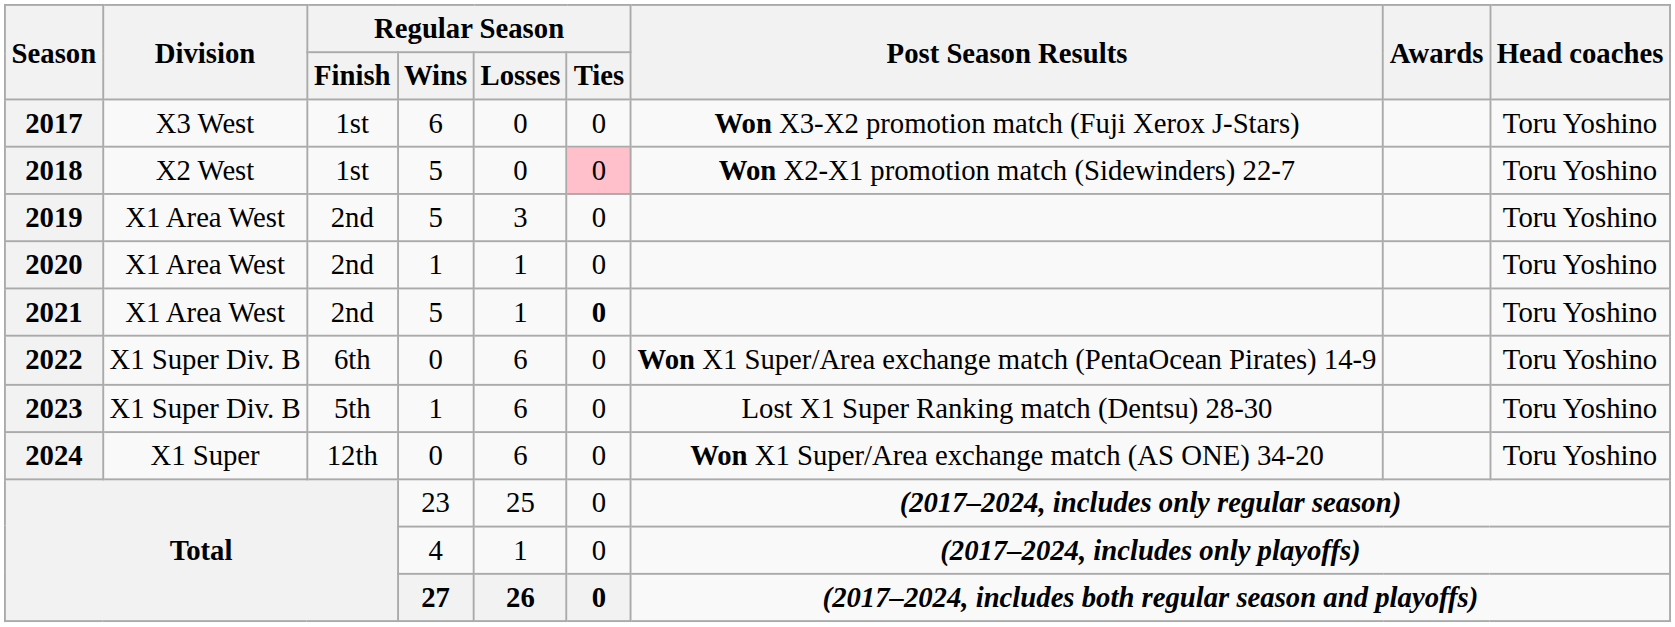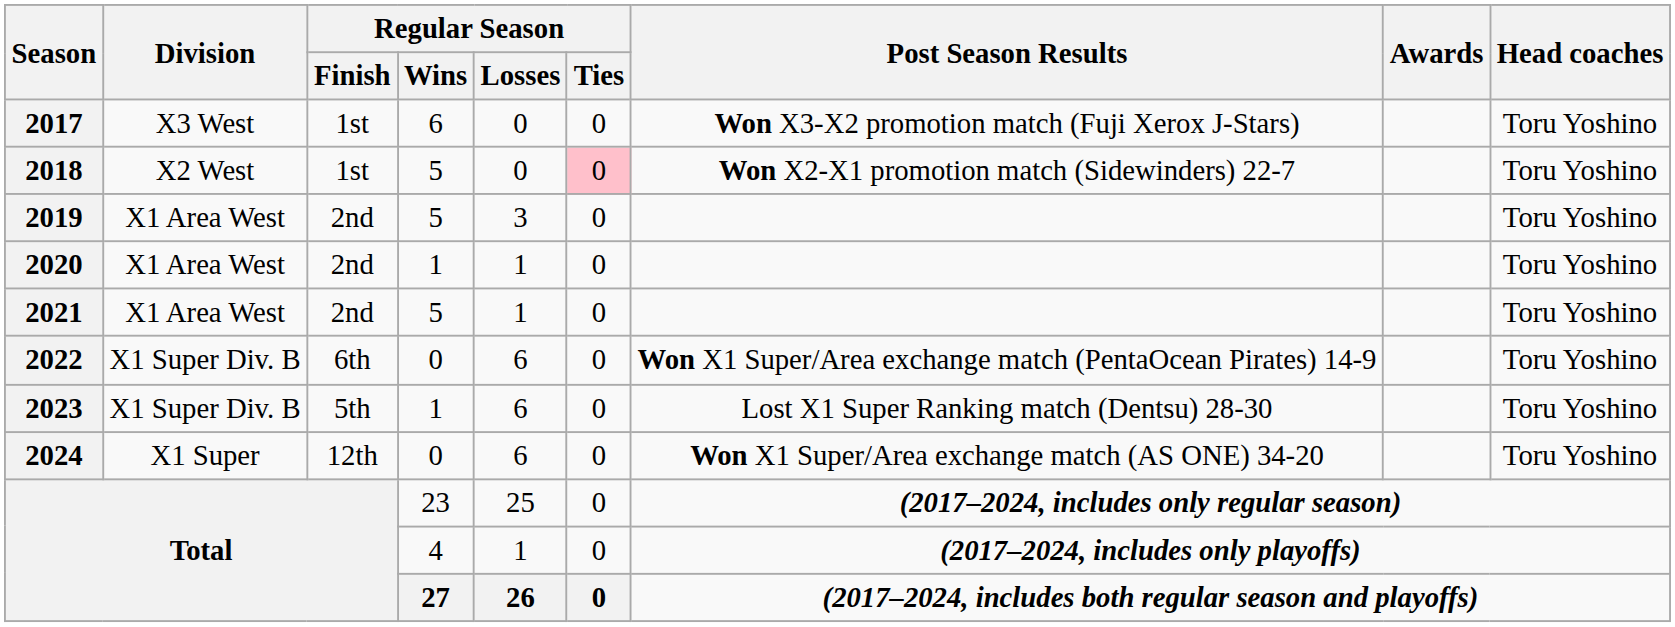(599, 312) bold -> (599, 312) normal
